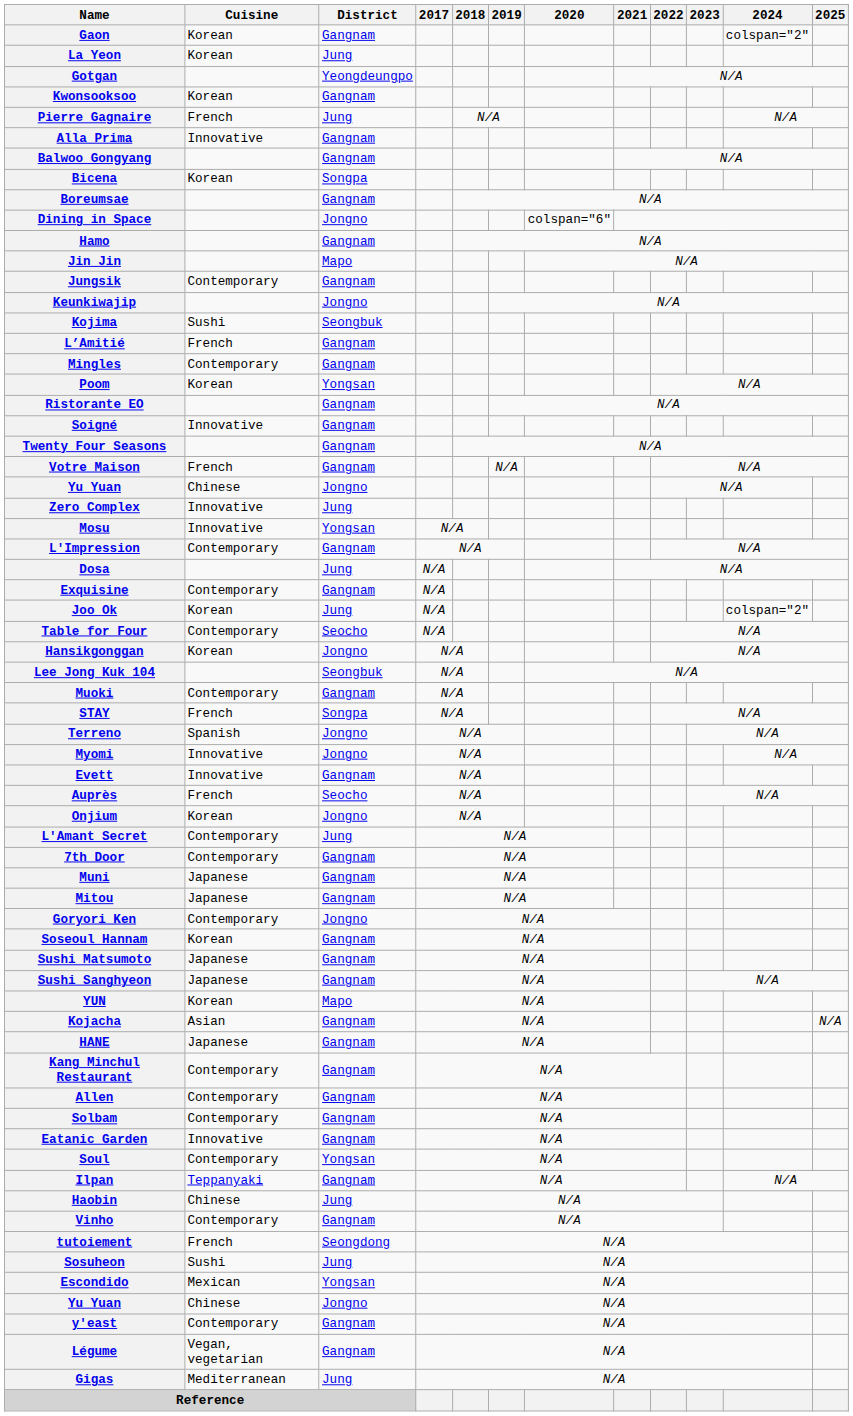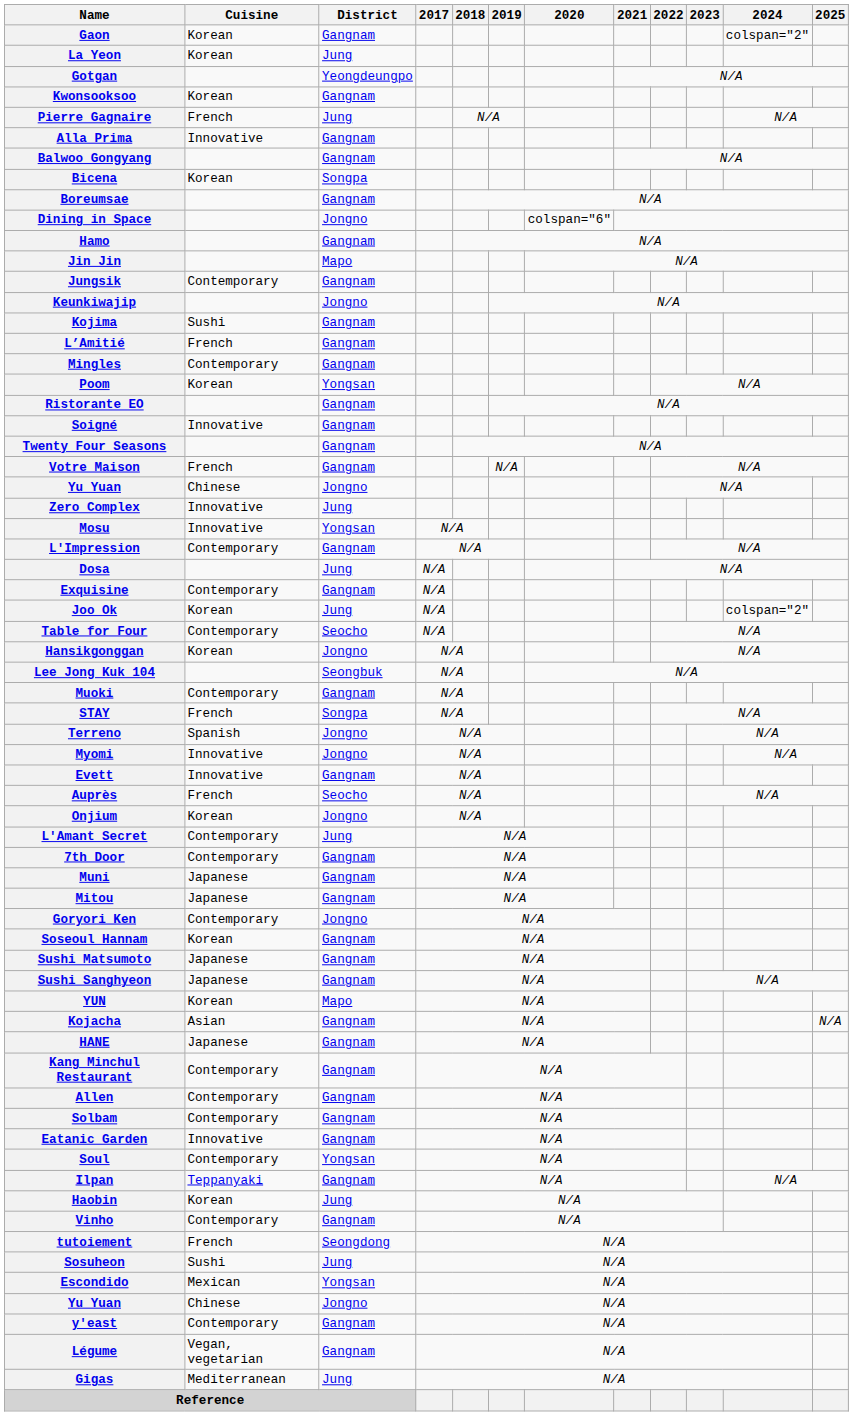(352, 323) Seongbuk -> (349, 323) Gangnam
(214, 1201) Chinese -> (210, 1201) Korean
